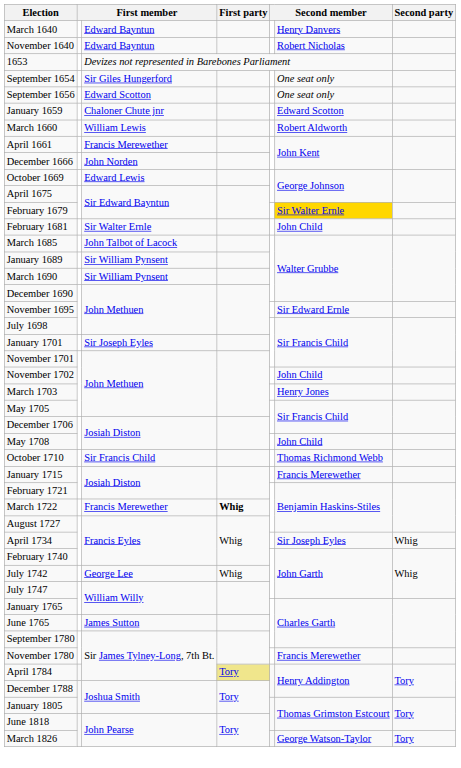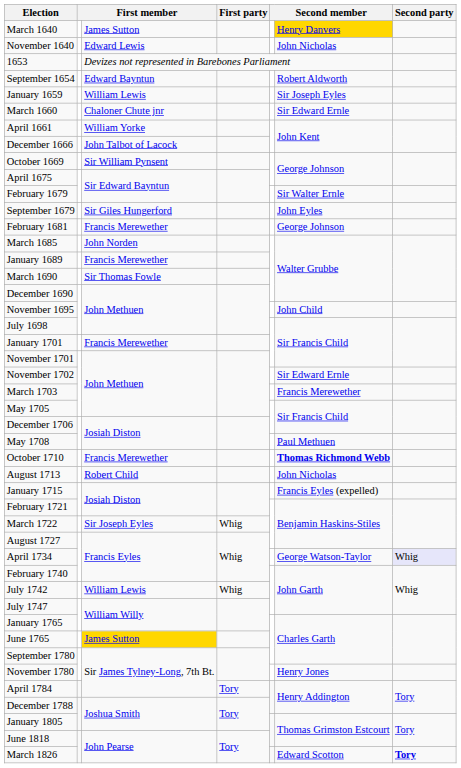(119, 29) Edward Bayntun -> (112, 29) James Sutton
(309, 29) no background -> (309, 29) gold background
(119, 45) Edward Bayntun -> (114, 45) Edward Lewis
(311, 45) Robert Nicholas -> (307, 45) John Nicholas
(128, 78) Sir Giles Hungerford -> (119, 78) Edward Bayntun
(306, 78) One seat only -> (312, 78) Robert Aldworth
- row: (41, 95)
(124, 111) Chaloner Chute jnr -> (115, 95) William Lewis
(310, 111) Edward Scotton -> (311, 95) Sir Joseph Eyles
(115, 128) William Lewis -> (124, 111) Chaloner Chute jnr
(312, 128) Robert Aldworth -> (313, 111) Sir Edward Ernle
(126, 144) Francis Merewether -> (115, 128) William Yorke
(111, 161) John Norden -> (131, 144) John Talbot of Lacock
(114, 177) Edward Lewis -> (126, 161) Sir William Pynsent
(311, 210) gold background -> (311, 194) no background
+ row: (41, 210)
(118, 227) Sir Walter Ernle -> (126, 227) Francis Merewether
(300, 227) John Child -> (311, 227) George Johnson
(131, 243) John Talbot of Lacock -> (111, 243) John Norden
(126, 260) Sir William Pynsent -> (126, 260) Francis Merewether
(126, 276) Sir William Pynsent -> (123, 276) Sir Thomas Fowle
(313, 309) Sir Edward Ernle -> (300, 309) John Child
(119, 342) Sir Joseph Eyles -> (126, 342) Francis Merewether
(300, 375) John Child -> (313, 375) Sir Edward Ernle
(303, 392) Henry Jones -> (319, 392) Francis Merewether
(300, 441) John Child -> (306, 441) Paul Methuen
(120, 458) Sir Francis Child -> (126, 458) Francis Merewether
(330, 458) normal -> (334, 458) bold
+ row: (33, 474)
(319, 474) Francis Merewether -> (328, 491) Francis Eyles (expelled)
(126, 507) Francis Merewether -> (119, 524) Sir Joseph Eyles
(231, 507) bold -> (231, 524) normal
(311, 540) Sir Joseph Eyles -> (324, 557) George Watson-Taylor
(406, 540) no background -> (406, 557) lavender background
(108, 573) George Lee -> (115, 590) William Lewis
(112, 623) no background -> (112, 639) gold background
(319, 656) Francis Merewether -> (303, 672) Henry Jones
(229, 672) khaki background -> (229, 688) no background
(324, 738) George Watson-Taylor -> (310, 754) Edward Scotton
(404, 738) normal -> (405, 754) bold
